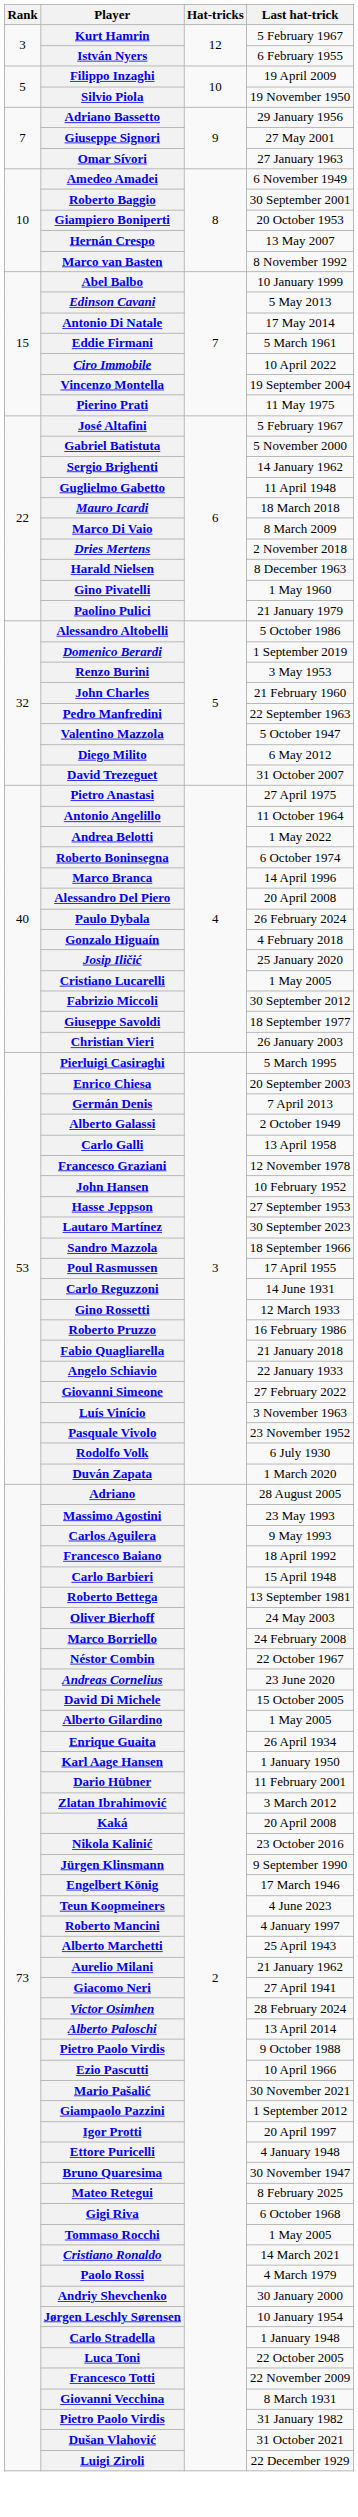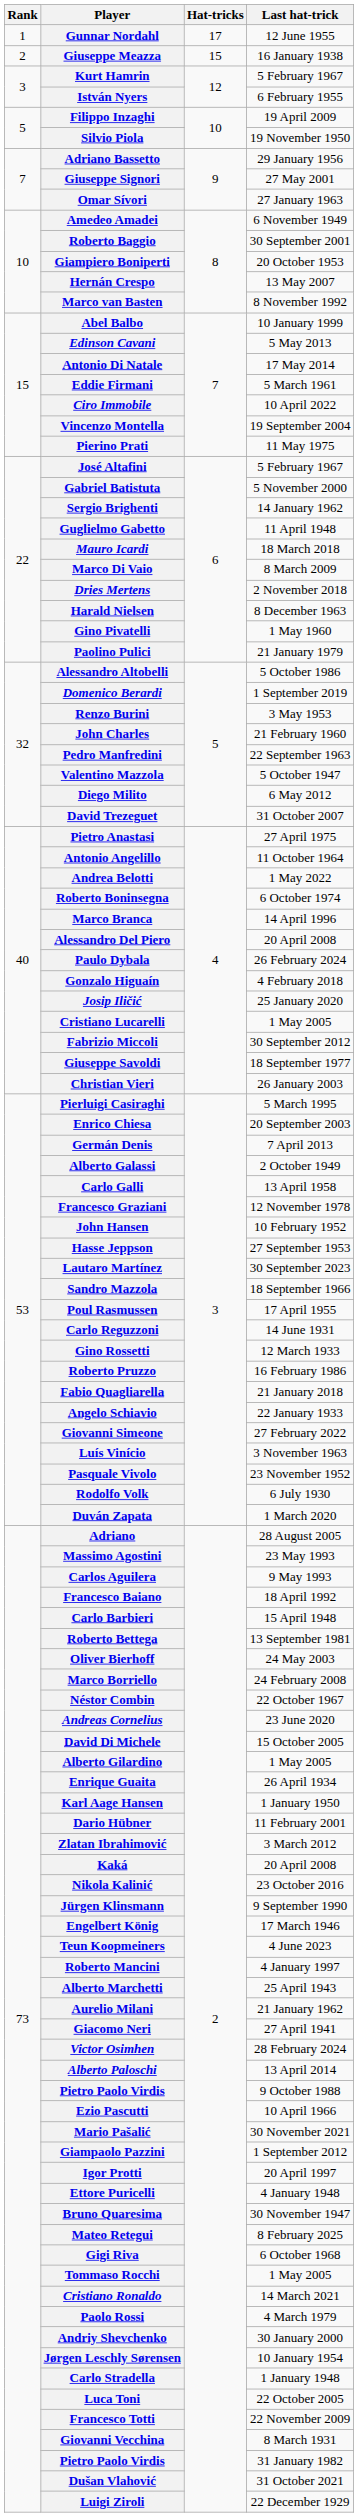+ row: (112, 35)
+ row: (112, 55)
